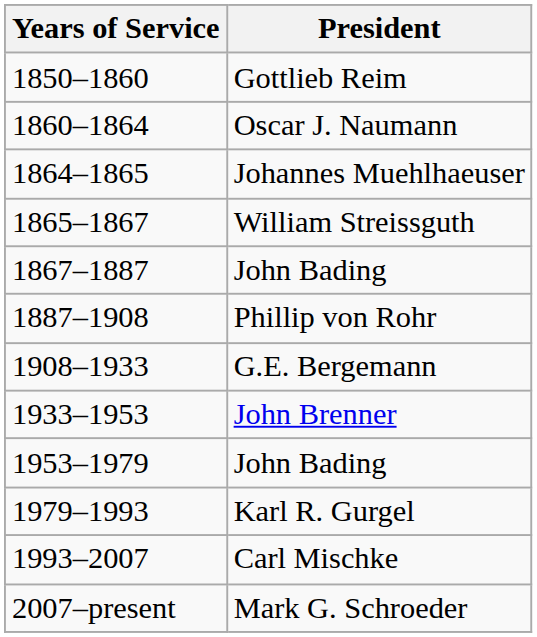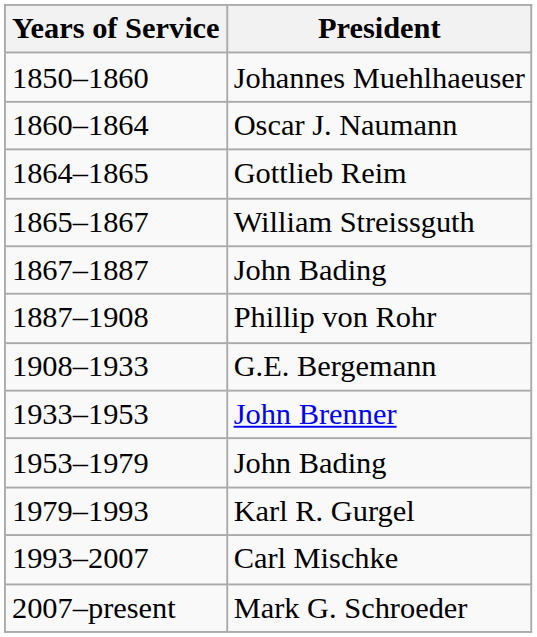(320, 76) Gottlieb Reim -> (379, 76) Johannes Muehlhaeuser
(379, 173) Johannes Muehlhaeuser -> (320, 173) Gottlieb Reim
